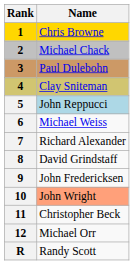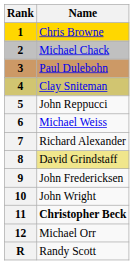(73, 104) lightblue background -> (73, 104) no background
(78, 159) no background -> (78, 159) khaki background
(68, 196) lightsalmon background -> (68, 196) no background
(80, 214) normal -> (83, 214) bold
